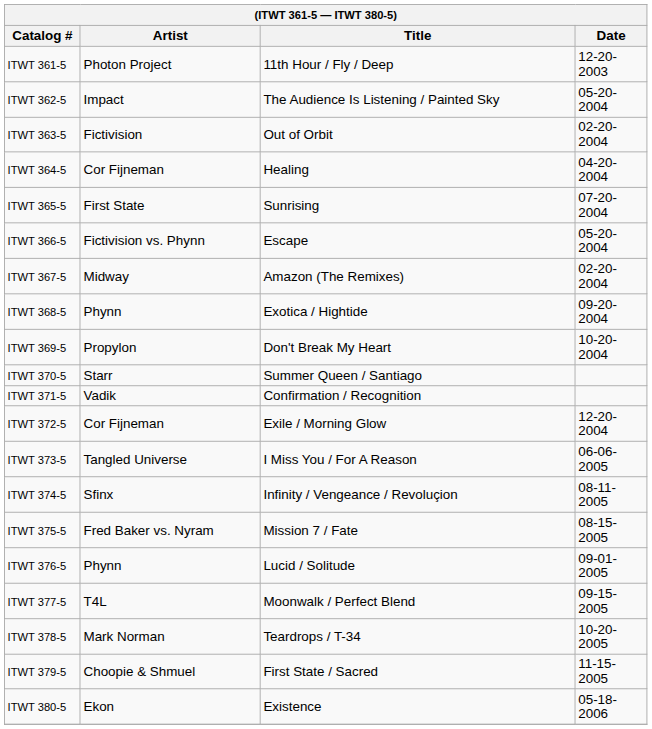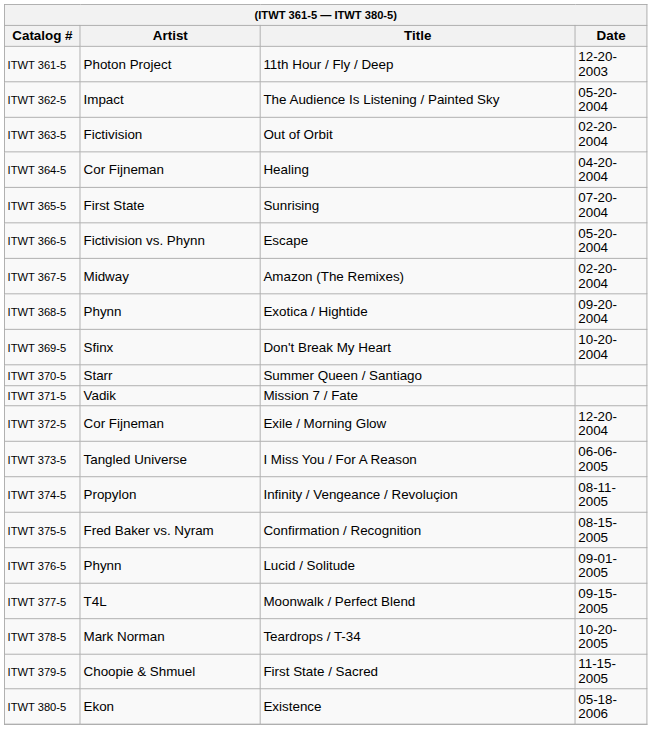(110, 347) Propylon -> (98, 347) Sfinx
(342, 395) Confirmation / Recognition -> (311, 395) Mission 7 / Fate
(98, 494) Sfinx -> (110, 494) Propylon
(311, 530) Mission 7 / Fate -> (342, 530) Confirmation / Recognition
